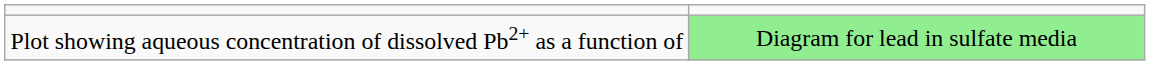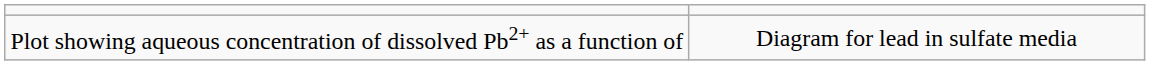(916, 37) lightgreen background -> (916, 37) no background
